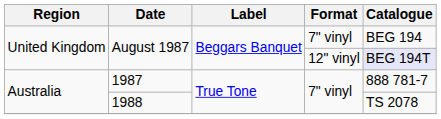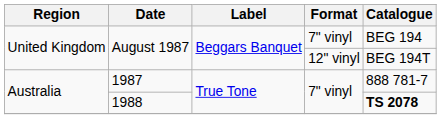(398, 59) lavender background -> (398, 59) no background
(392, 102) normal -> (392, 102) bold
